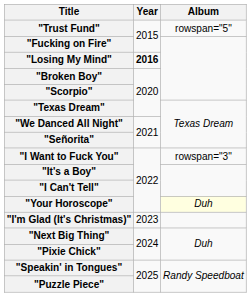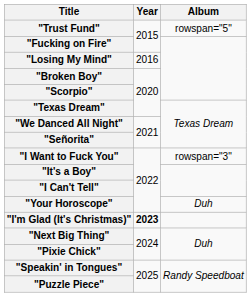(147, 60) bold -> (147, 60) normal
(203, 204) lightyellow background -> (203, 204) no background
(147, 220) normal -> (147, 220) bold
